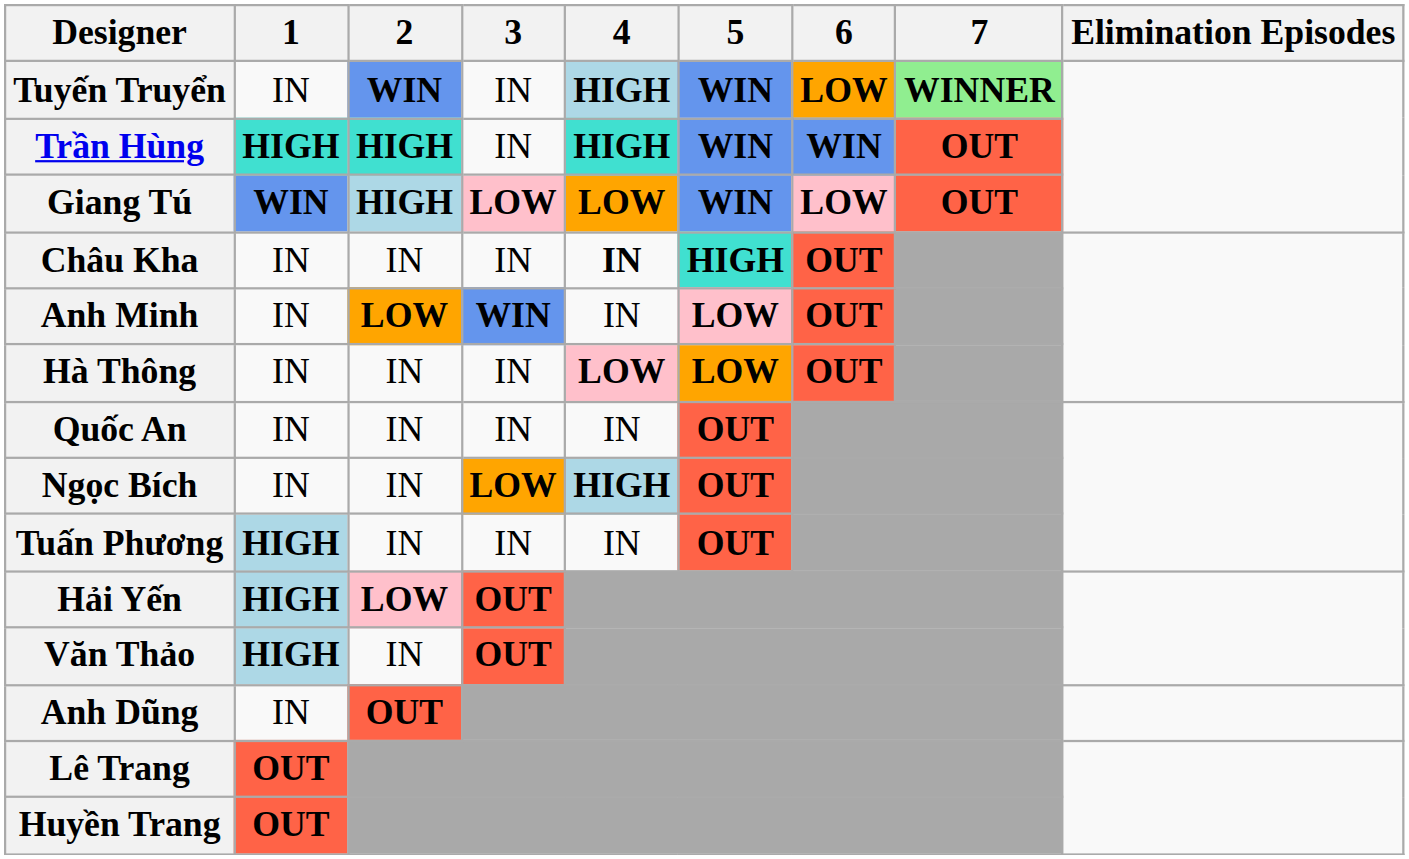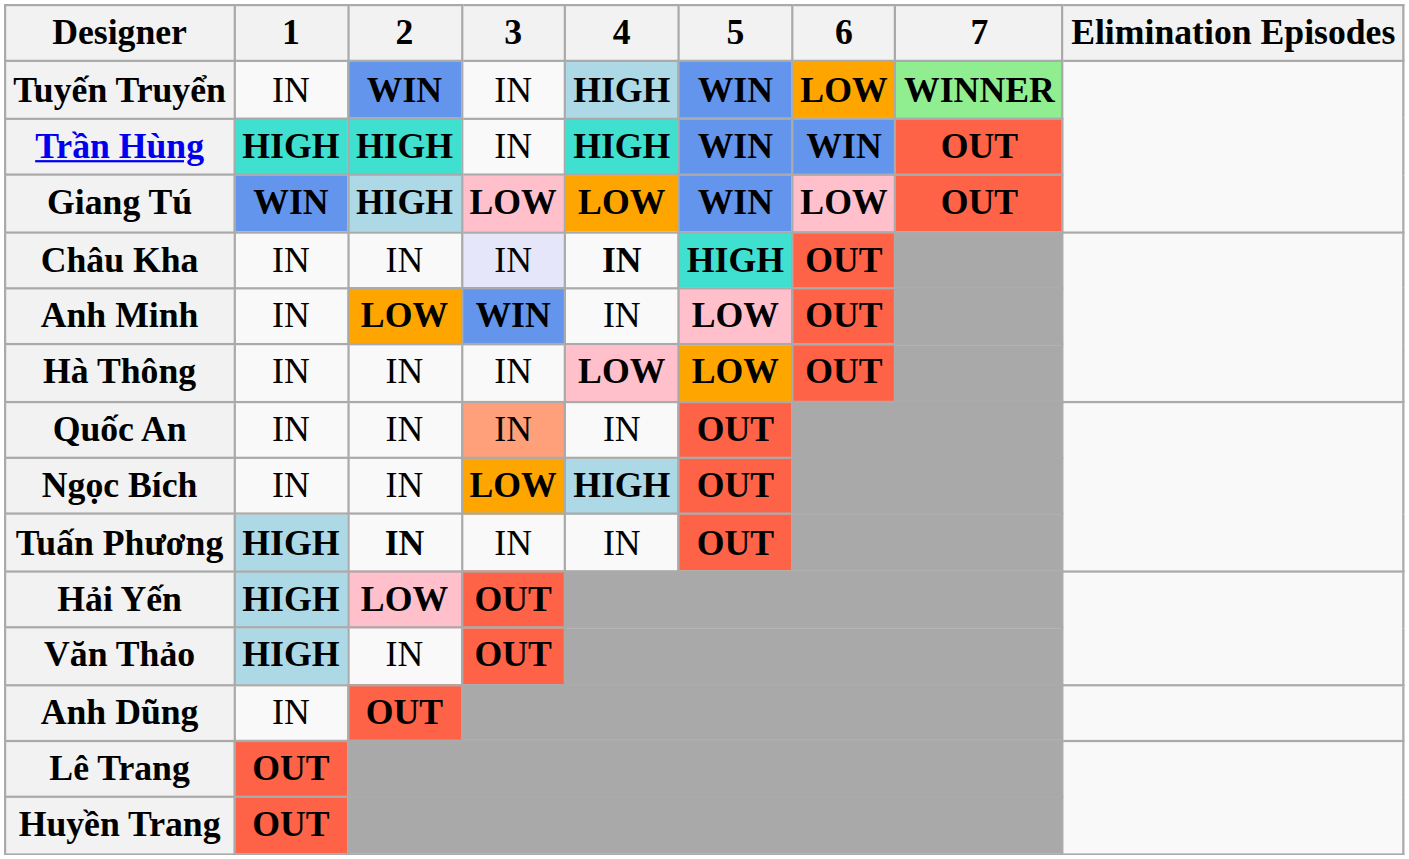(513, 259) no background -> (513, 259) lavender background
(513, 428) no background -> (513, 428) lightsalmon background
(404, 542) normal -> (404, 542) bold
